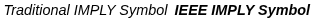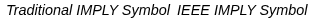(242, 10) bold -> (242, 10) normal
